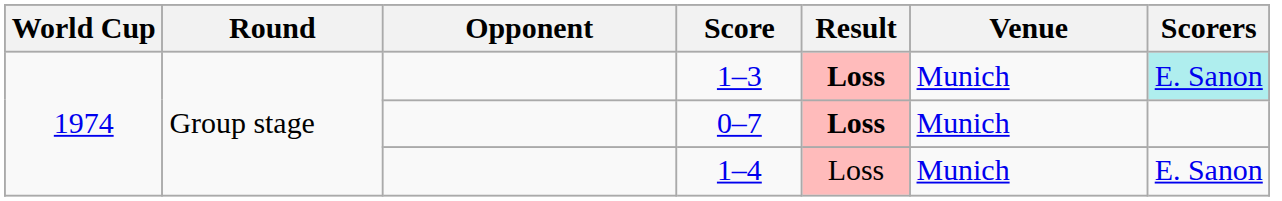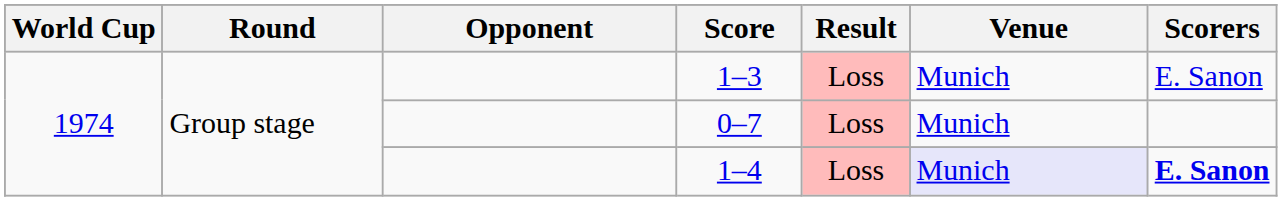(856, 75) bold -> (856, 75) normal
(1209, 75) paleturquoise background -> (1209, 75) no background
(856, 123) bold -> (856, 123) normal
(963, 170) no background -> (963, 170) lavender background
(1209, 170) normal -> (1212, 170) bold
